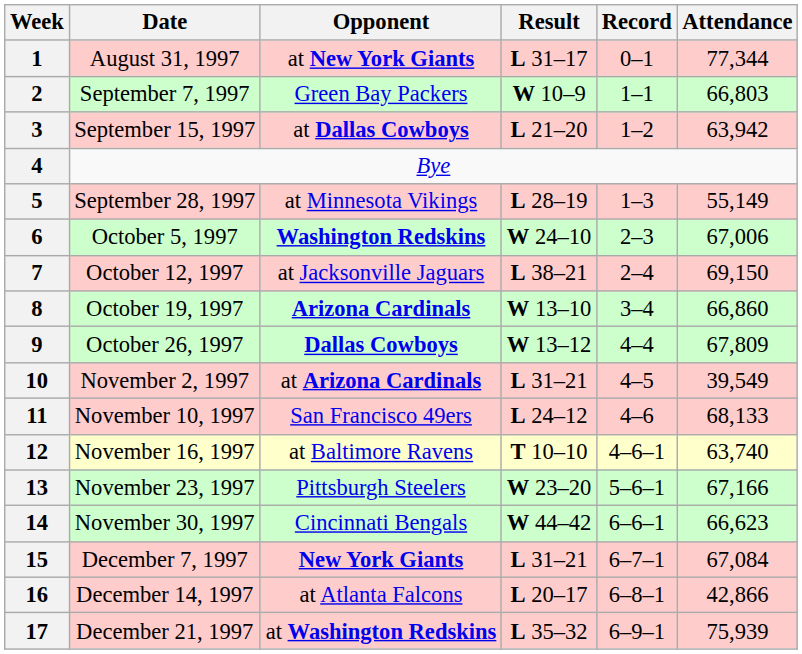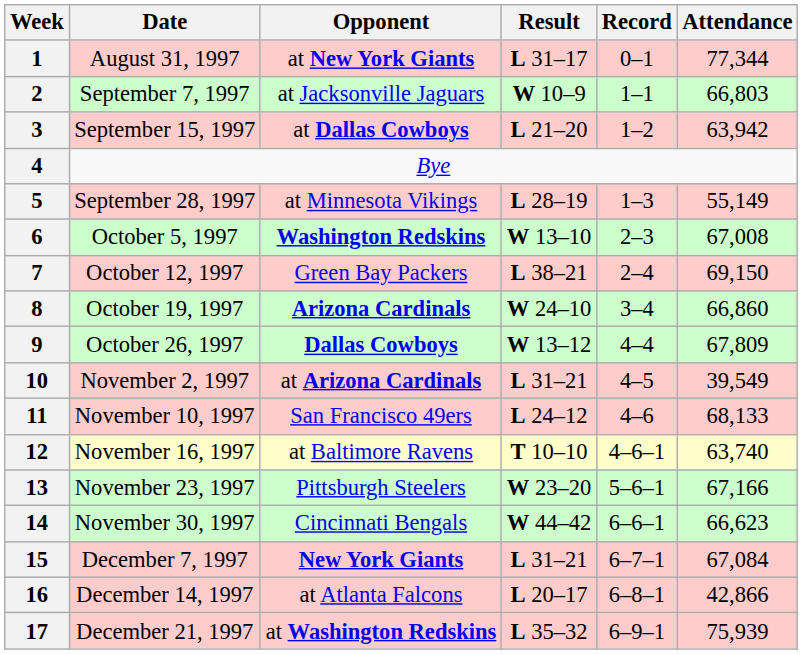(381, 93) Green Bay Packers -> (381, 93) at Jacksonville Jaguars
(549, 237) W 24–10 -> (549, 237) W 13–10
(737, 237) 67,006 -> (737, 237) 67,008
(381, 272) at Jacksonville Jaguars -> (381, 272) Green Bay Packers
(549, 308) W 13–10 -> (549, 308) W 24–10
